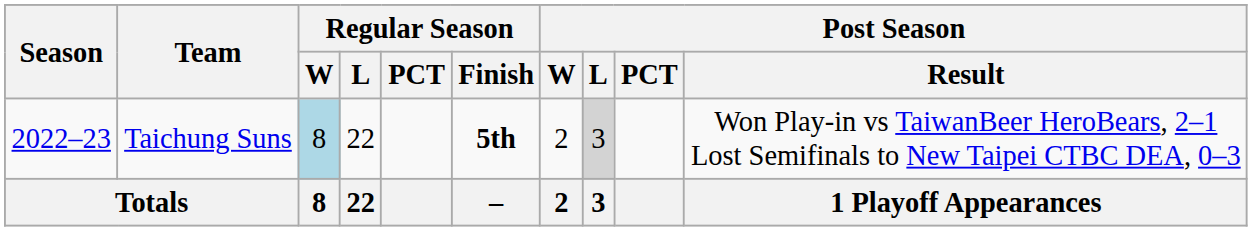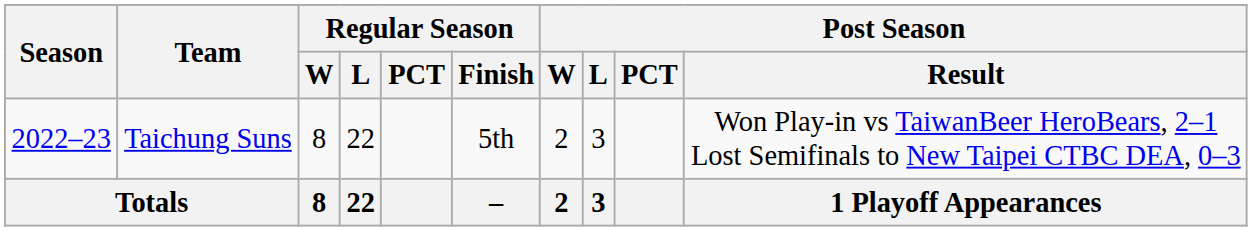(319, 138) lightblue background -> (319, 138) no background
(496, 138) bold -> (496, 138) normal
(598, 138) lightgrey background -> (598, 138) no background
